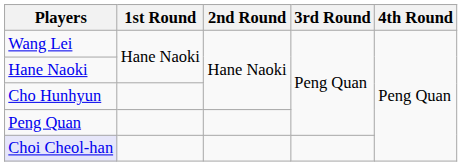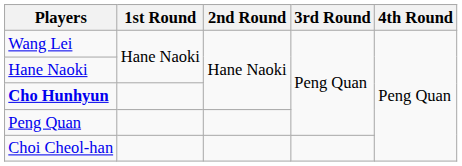(55, 95) normal -> (58, 95) bold
(61, 148) lavender background -> (61, 148) no background
